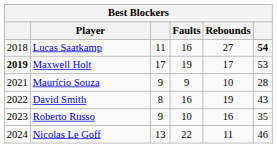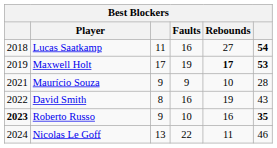(17, 65) bold -> (17, 65) normal
(228, 65) normal -> (228, 65) bold
(263, 65) normal -> (263, 65) bold
(17, 117) normal -> (17, 117) bold
(263, 117) normal -> (263, 117) bold
